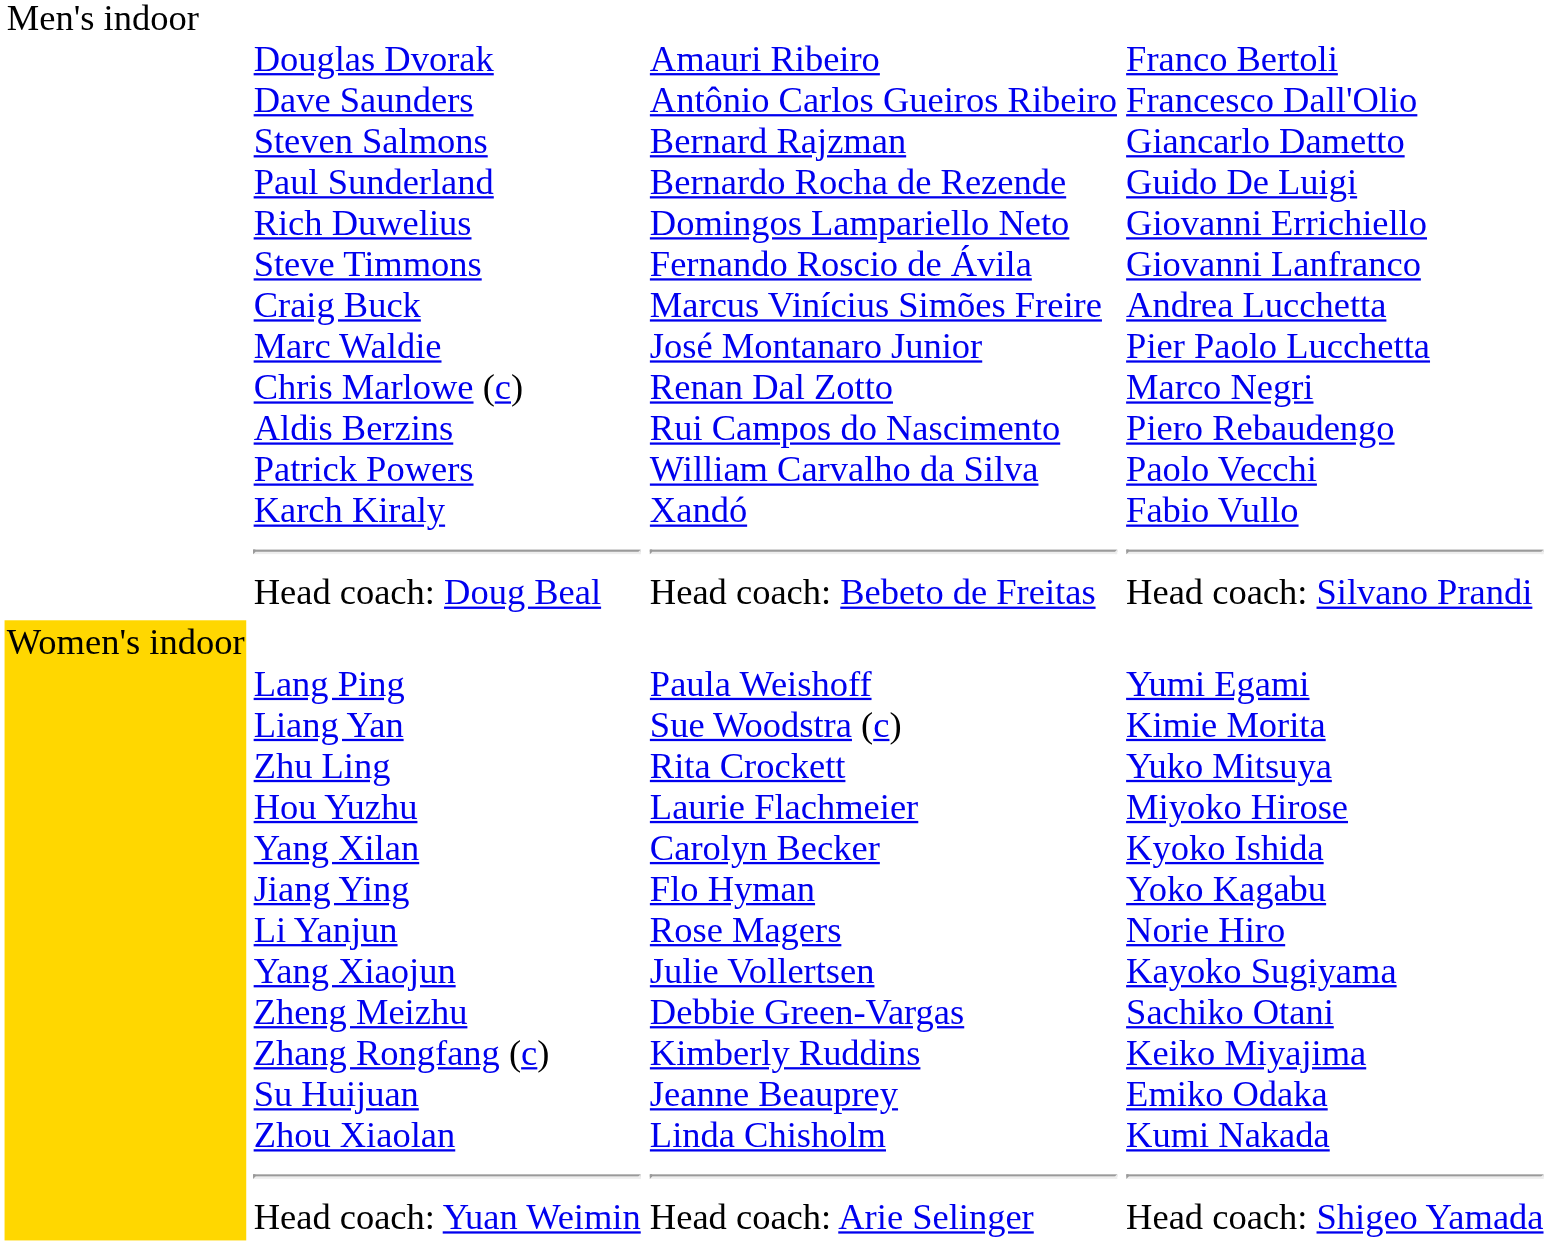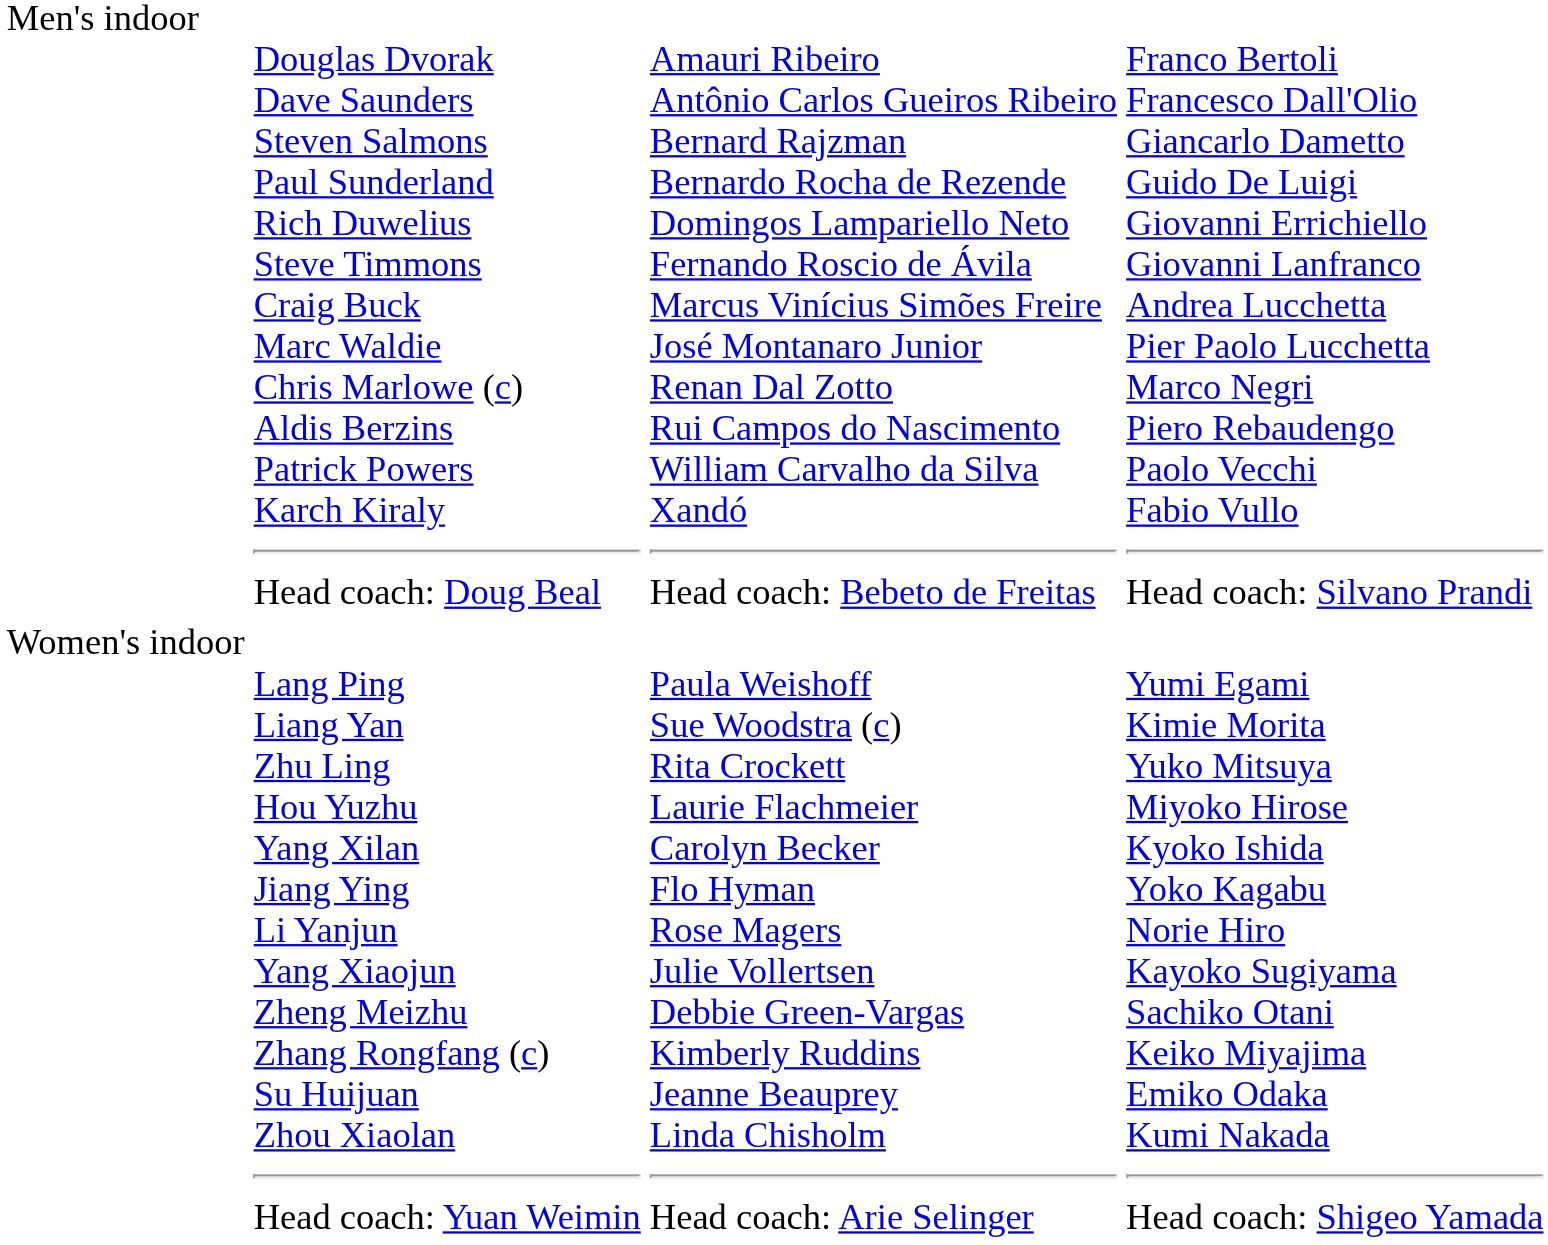(126, 642) gold background -> (126, 642) no background
